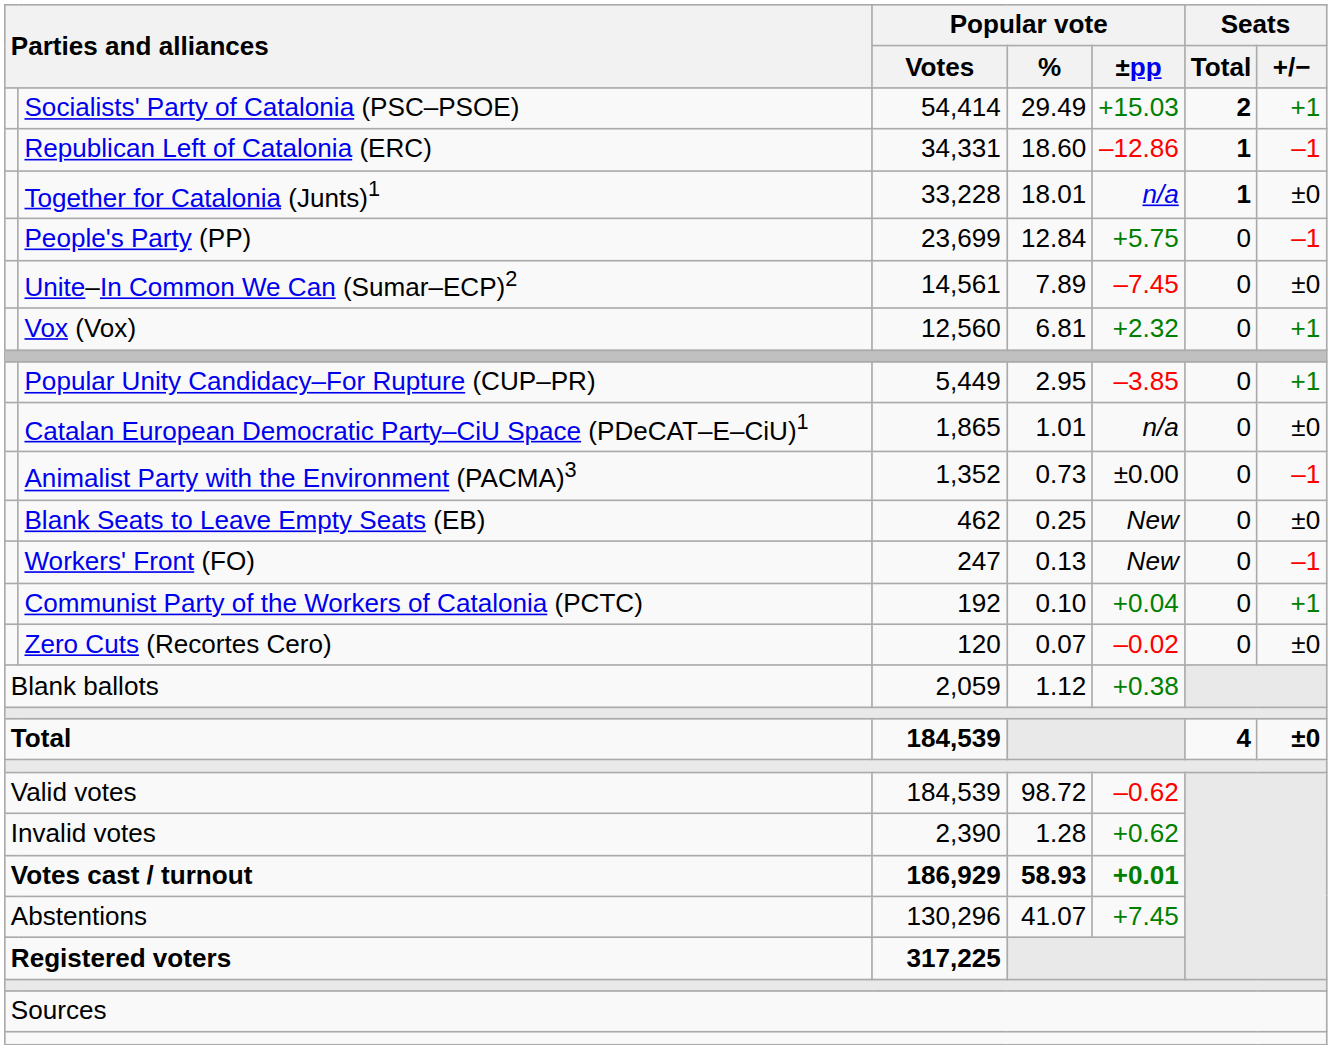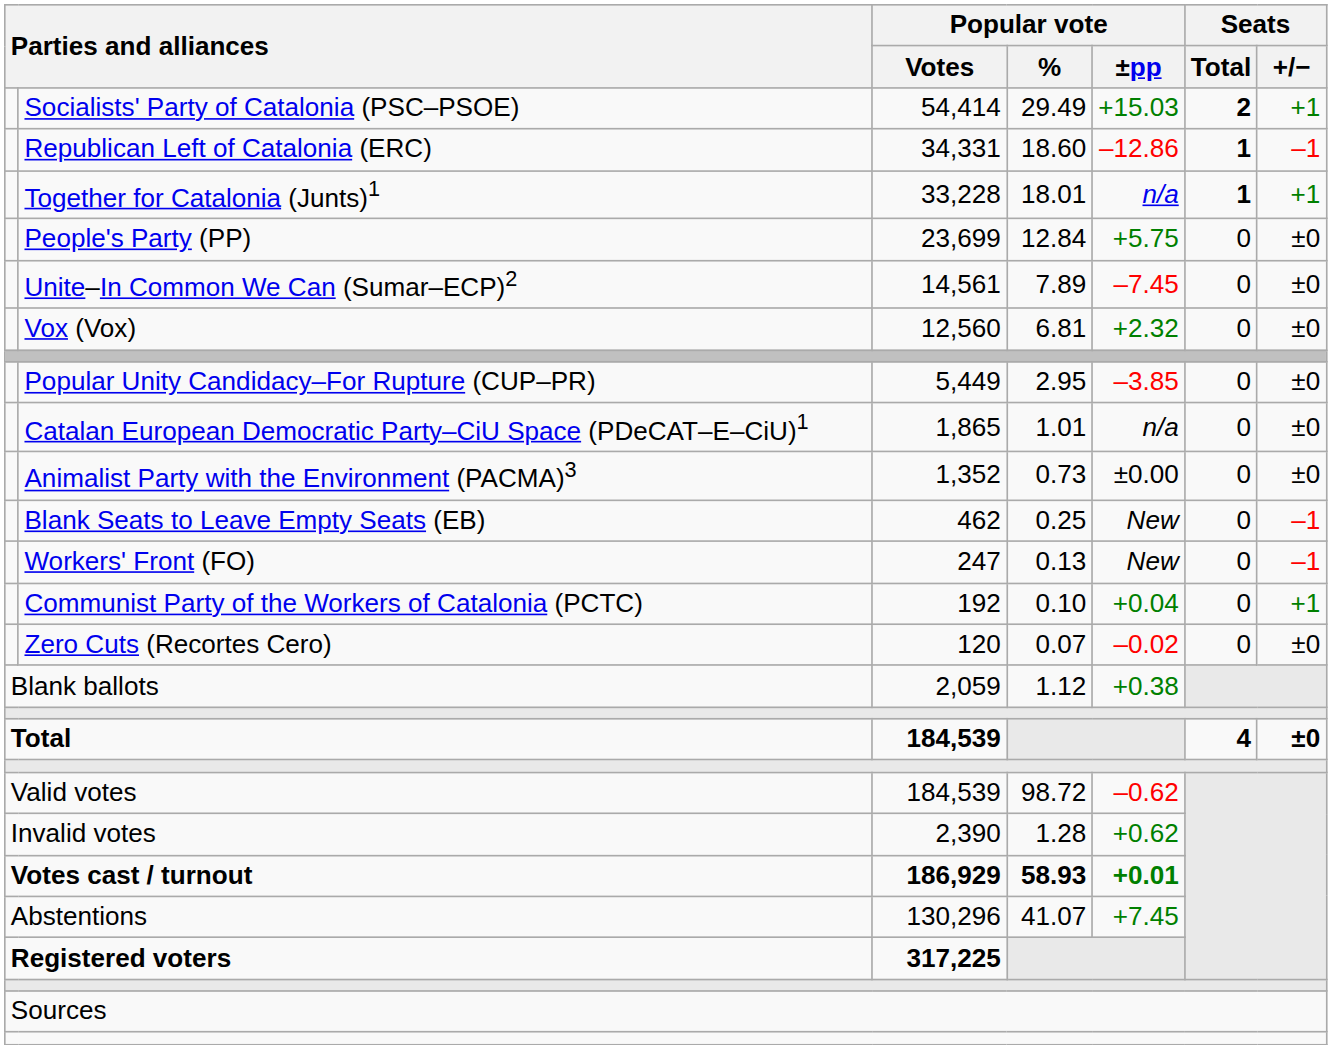(1306, 194) ±0 -> (1305, 194) +1
(1306, 239) –1 -> (1306, 239) ±0
(1305, 328) +1 -> (1306, 328) ±0
(1305, 382) +1 -> (1306, 382) ±0
(1306, 475) –1 -> (1306, 475) ±0
(1306, 520) ±0 -> (1306, 520) –1
